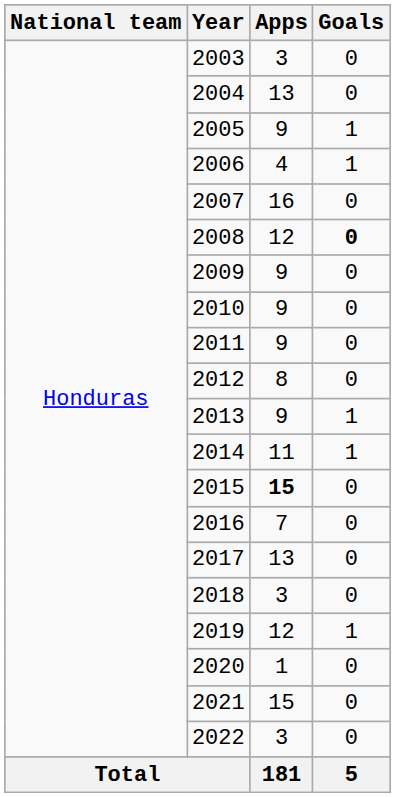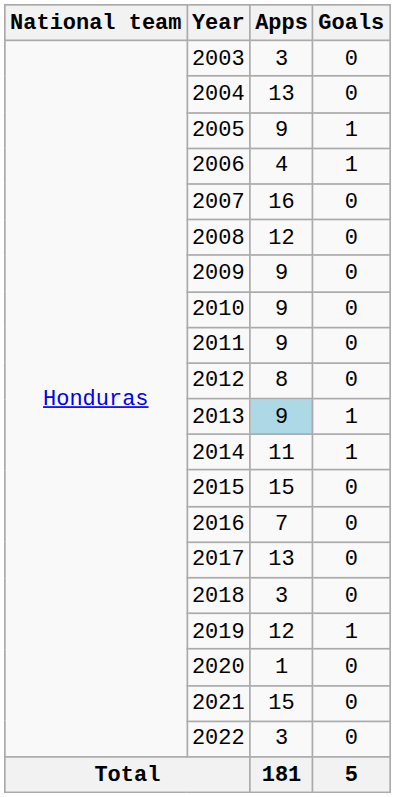(351, 238) bold -> (351, 238) normal
(282, 417) no background -> (282, 417) lightblue background
(282, 488) bold -> (282, 488) normal
